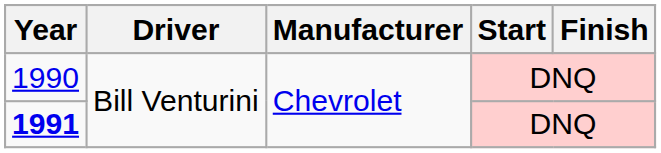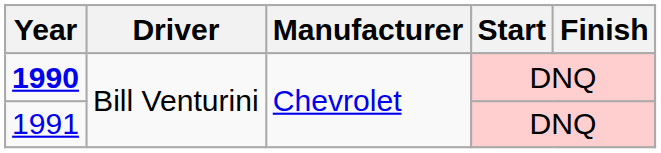(46, 77) normal -> (46, 77) bold
(46, 124) bold -> (46, 124) normal
